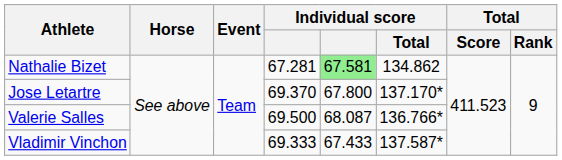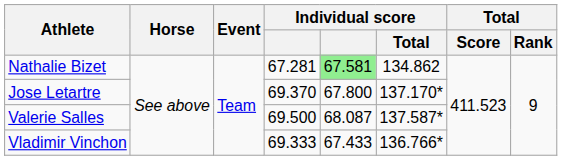(411, 118) 136.766* -> (411, 118) 137.587*
(411, 143) 137.587* -> (411, 143) 136.766*
